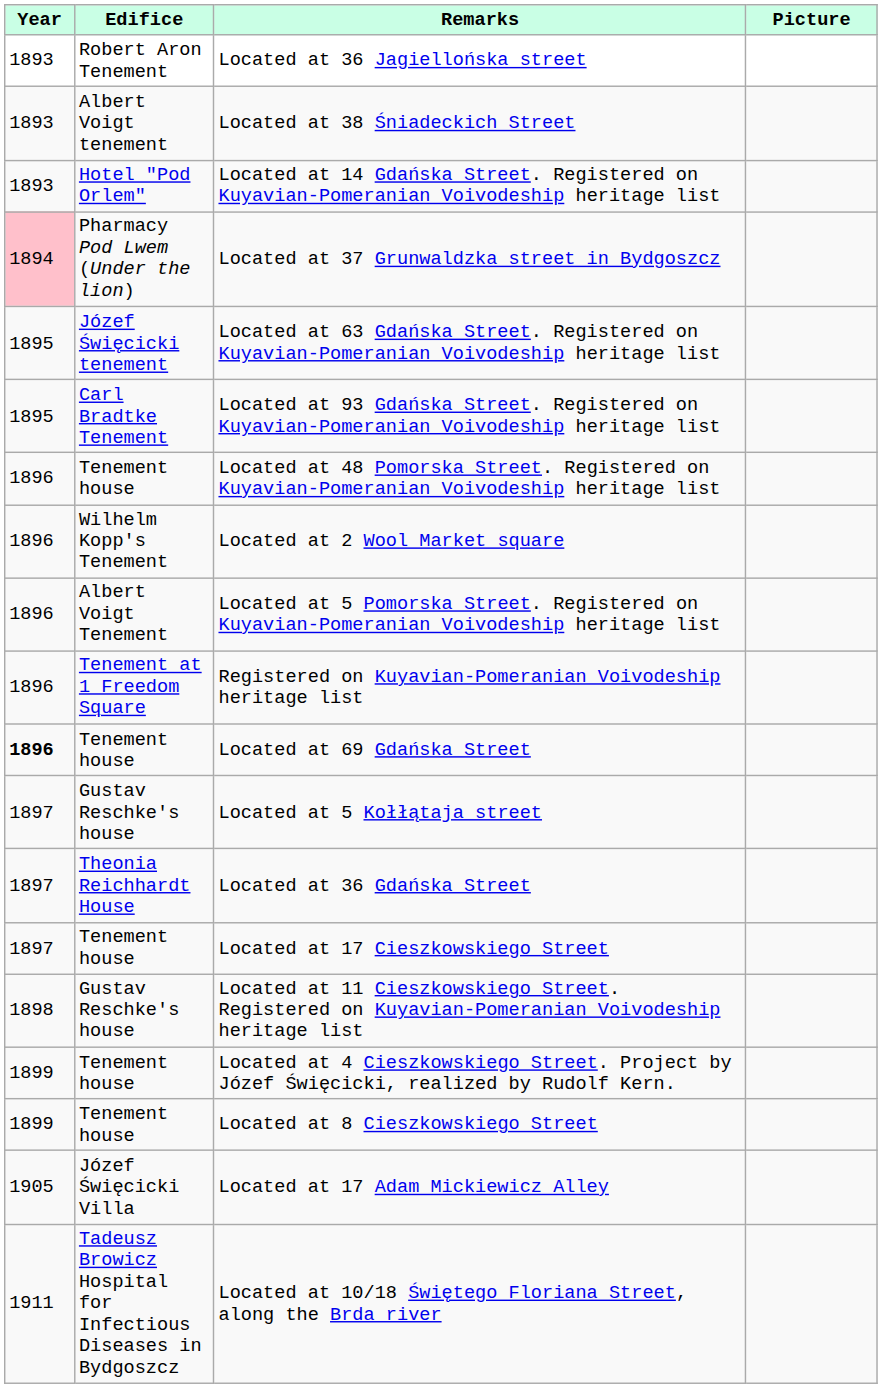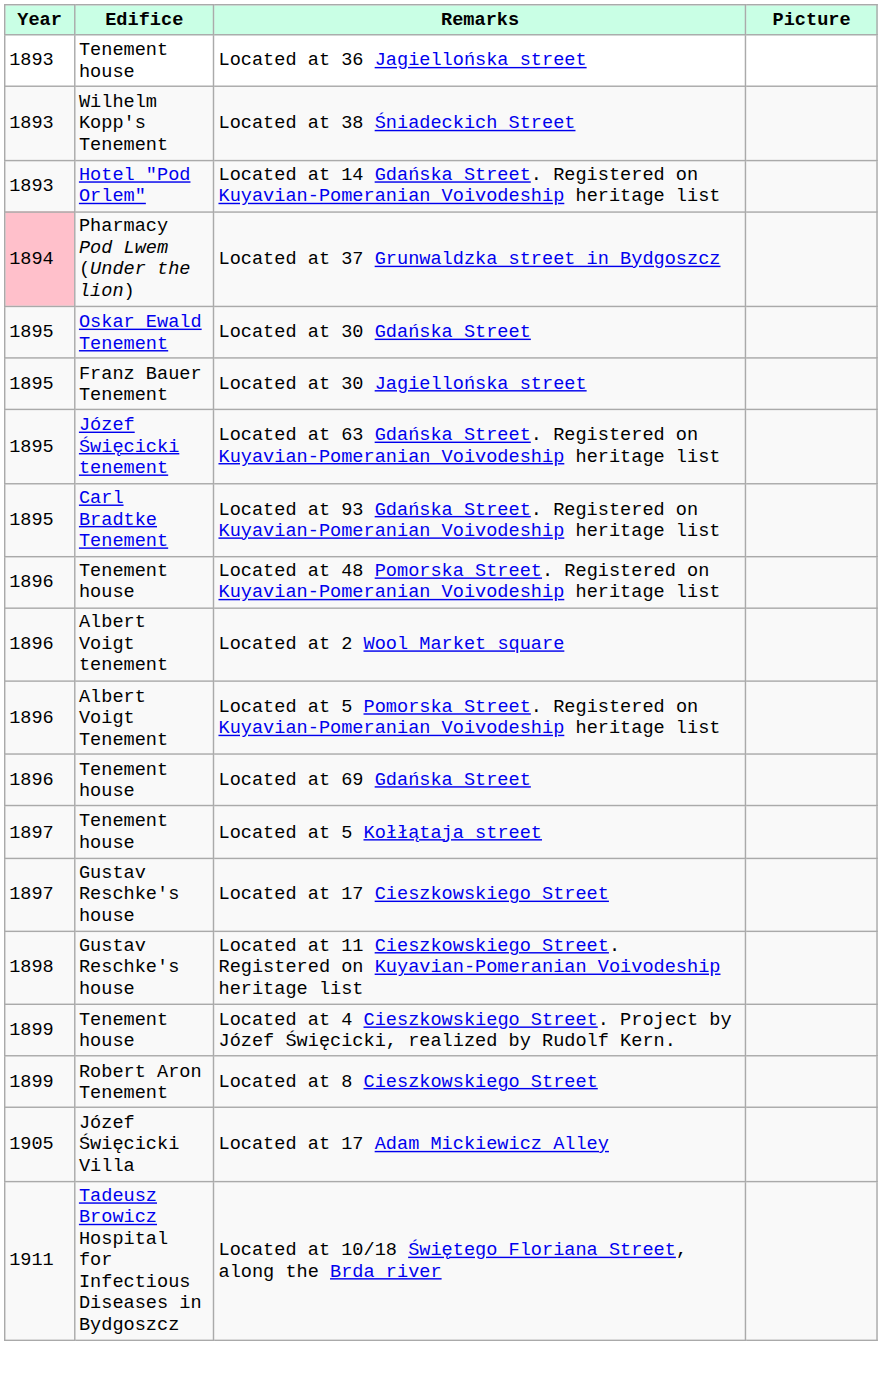(140, 61) Robert Aron Tenement -> (124, 61) Tenement house
(124, 123) Albert Voigt tenement -> (124, 123) Wilhelm Kopp's Tenement
+ row: (375, 332)
+ row: (403, 384)
(124, 541) Wilhelm Kopp's Tenement -> (124, 645) Albert Voigt tenement
- row: (469, 687)
(31, 750) bold -> (31, 780) normal
(129, 812) Gustav Reschke's house -> (124, 832) Tenement house
- row: (375, 886)
(124, 948) Tenement house -> (129, 894) Gustav Reschke's house
(124, 1125) Tenement house -> (140, 1082) Robert Aron Tenement
